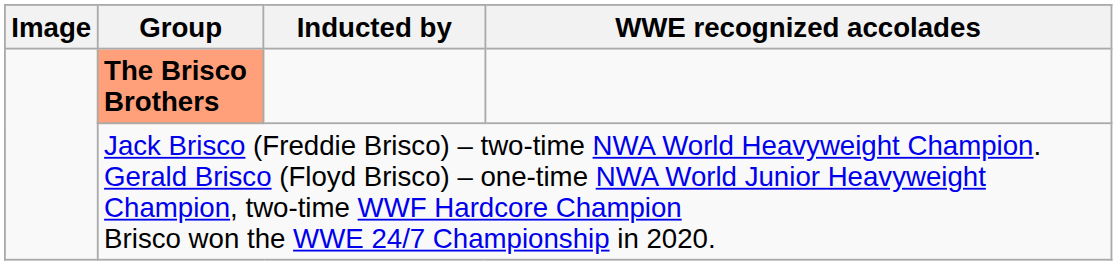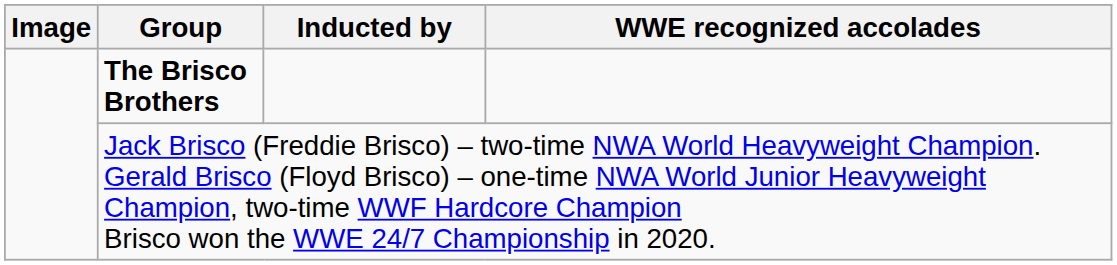(176, 86) lightsalmon background -> (176, 86) no background
